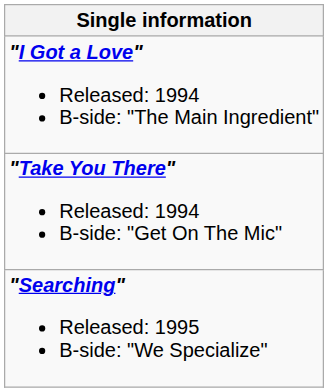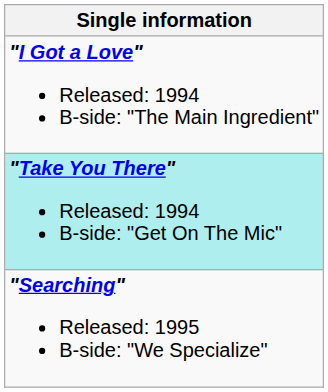(164, 201) no background -> (164, 201) paleturquoise background
